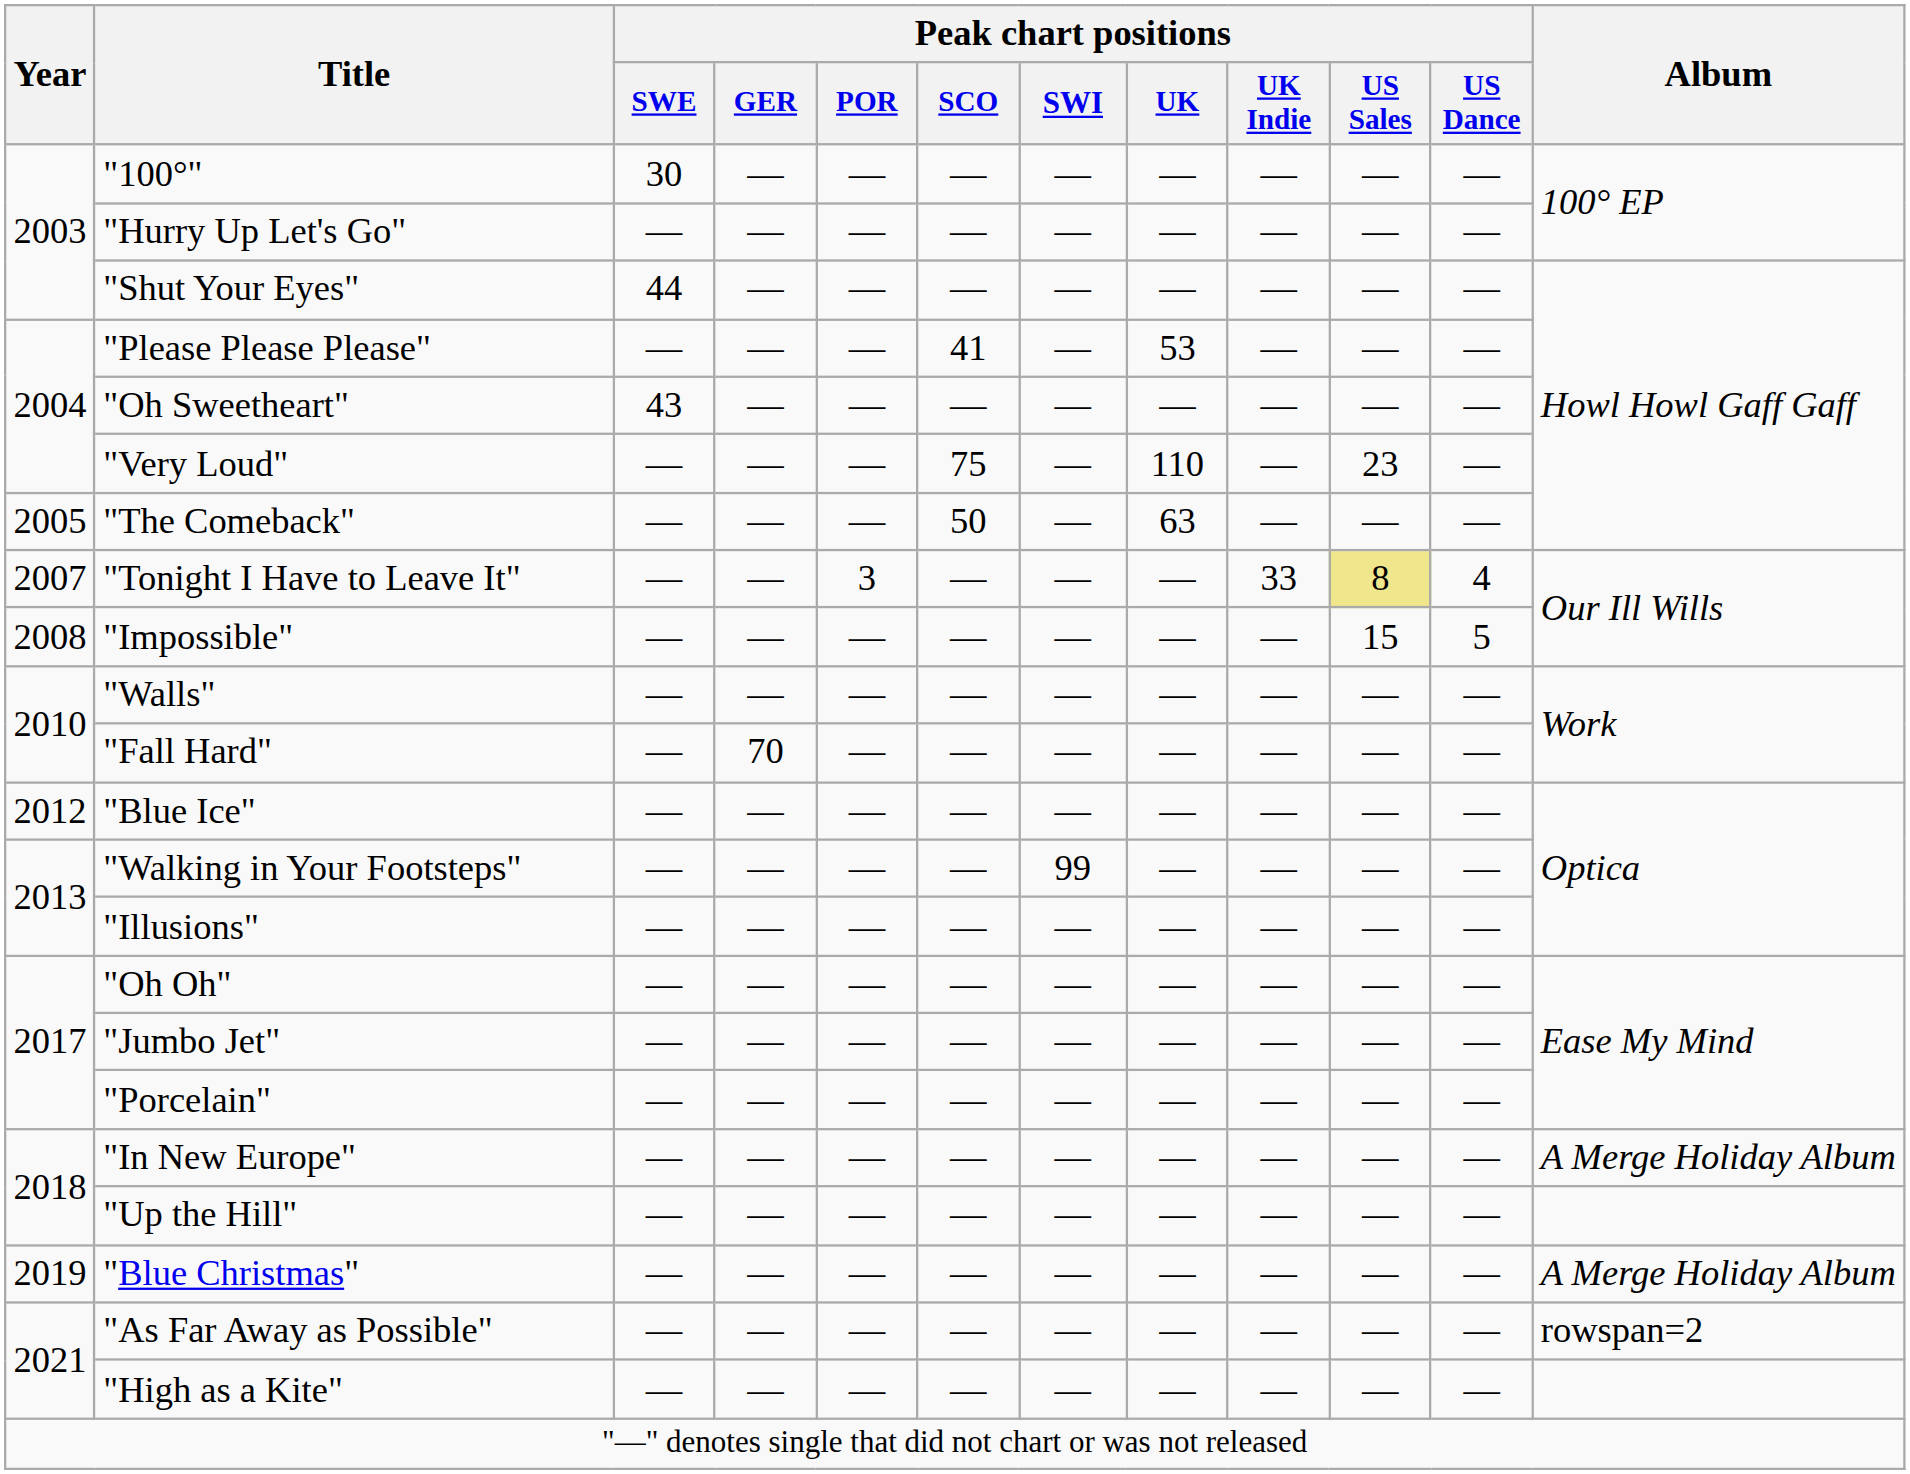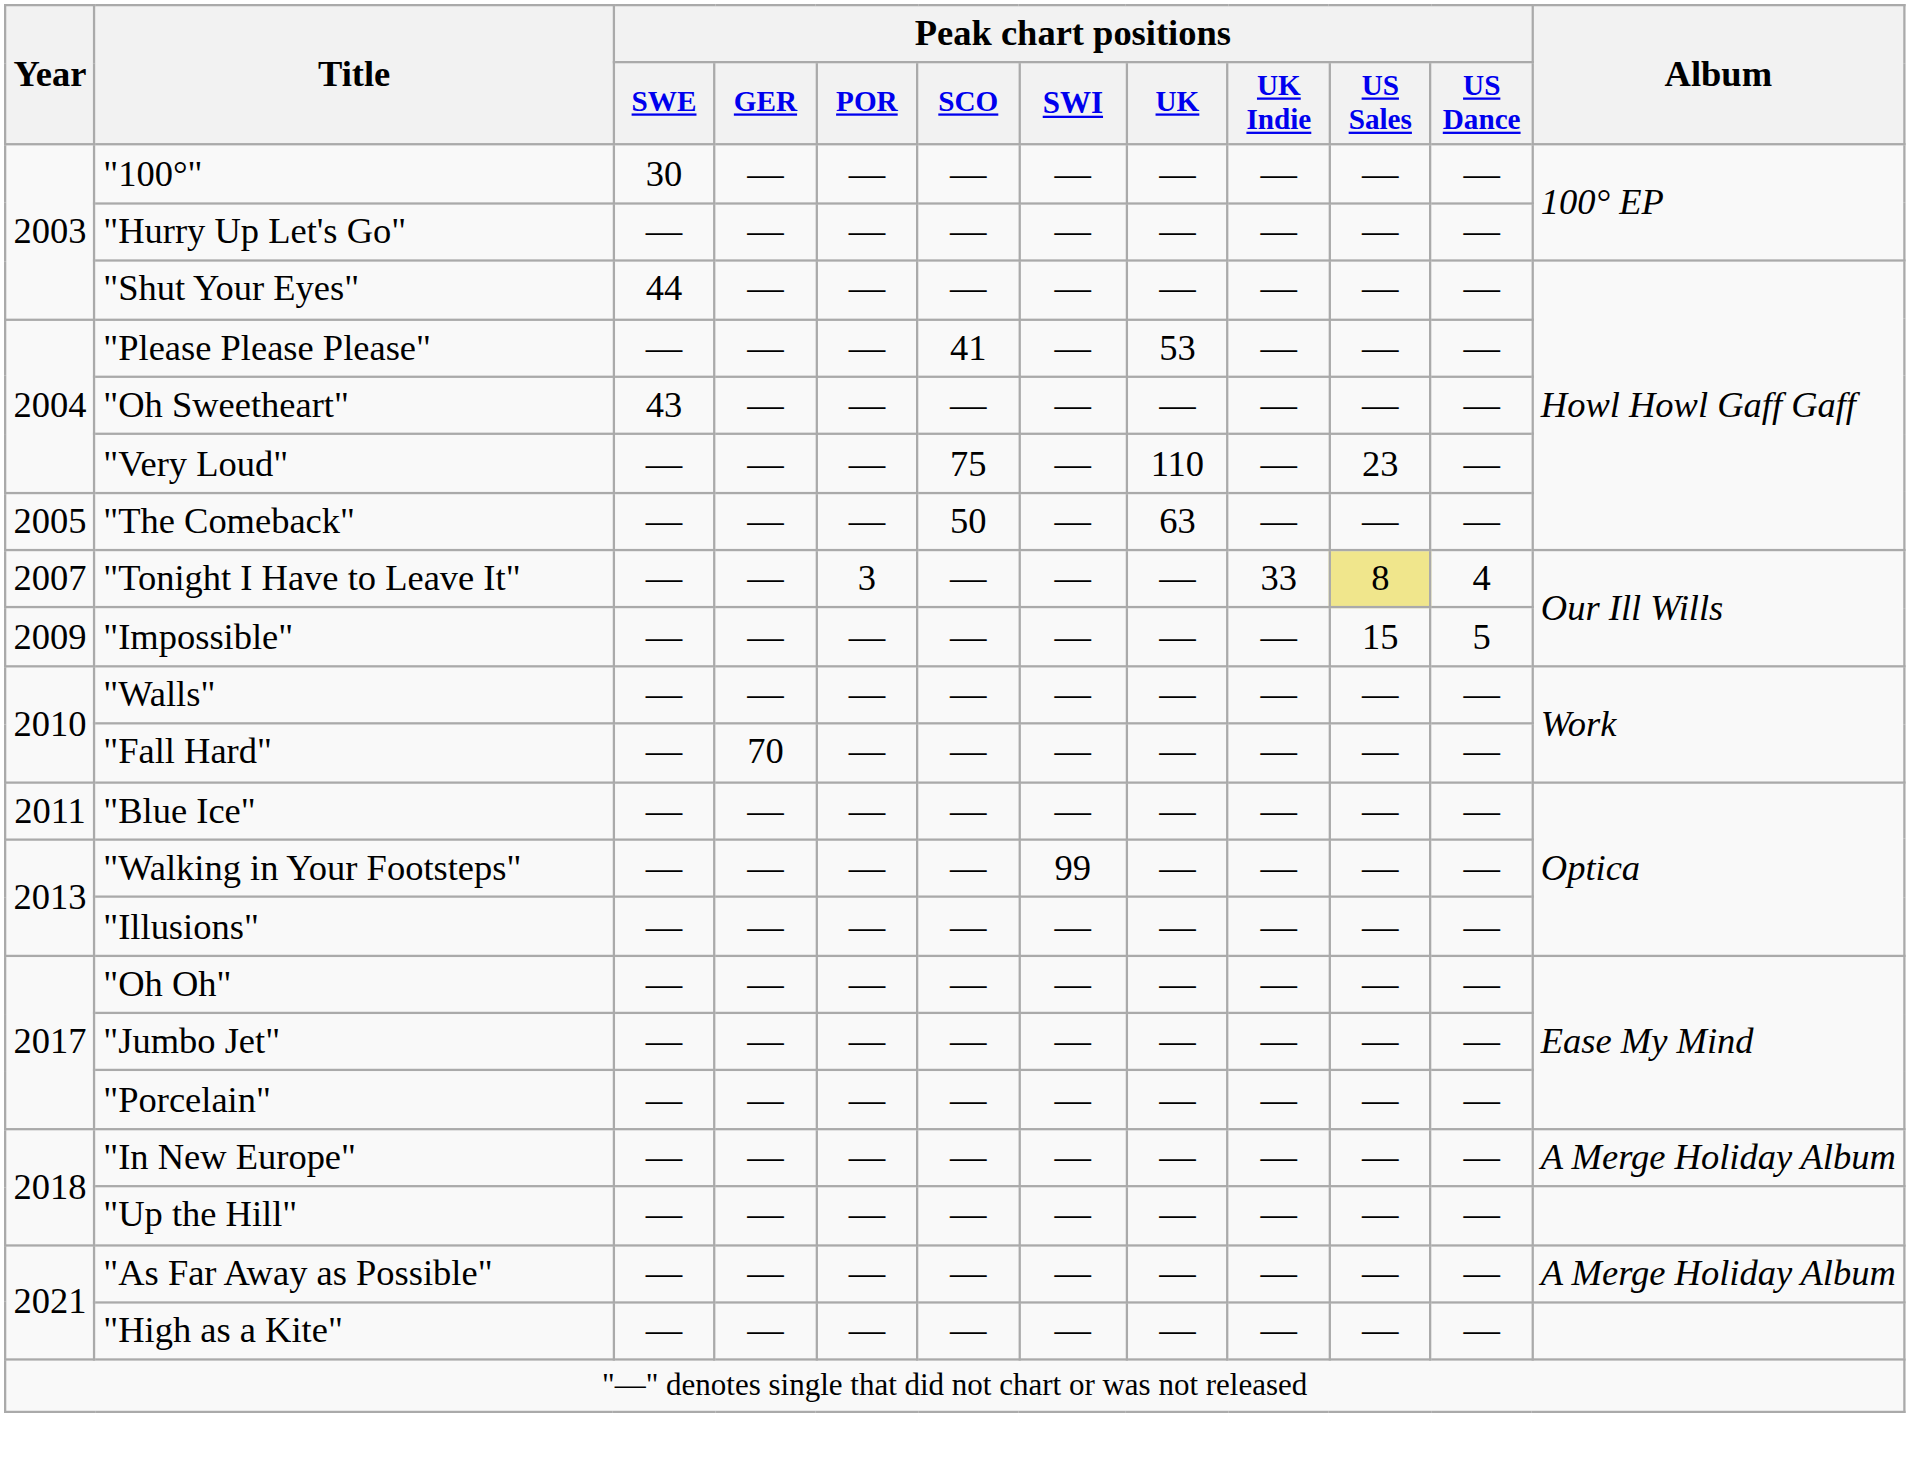(50, 636) 2008 -> (50, 636) 2009
(50, 809) 2012 -> (50, 809) 2011
- row: (231, 1272)
(1622, 1330) rowspan=2 -> (1718, 1272) A Merge Holiday Album
